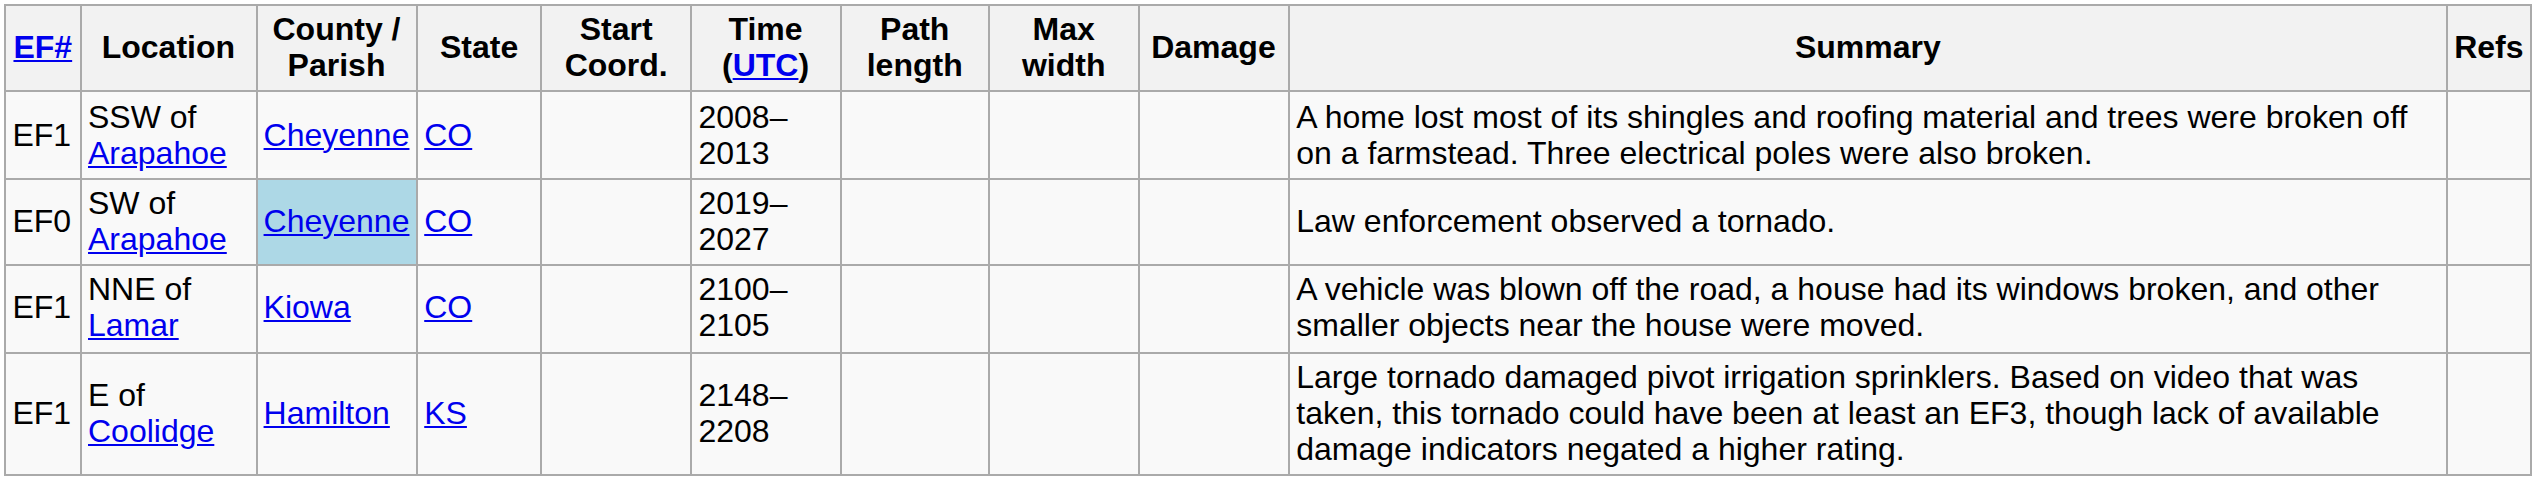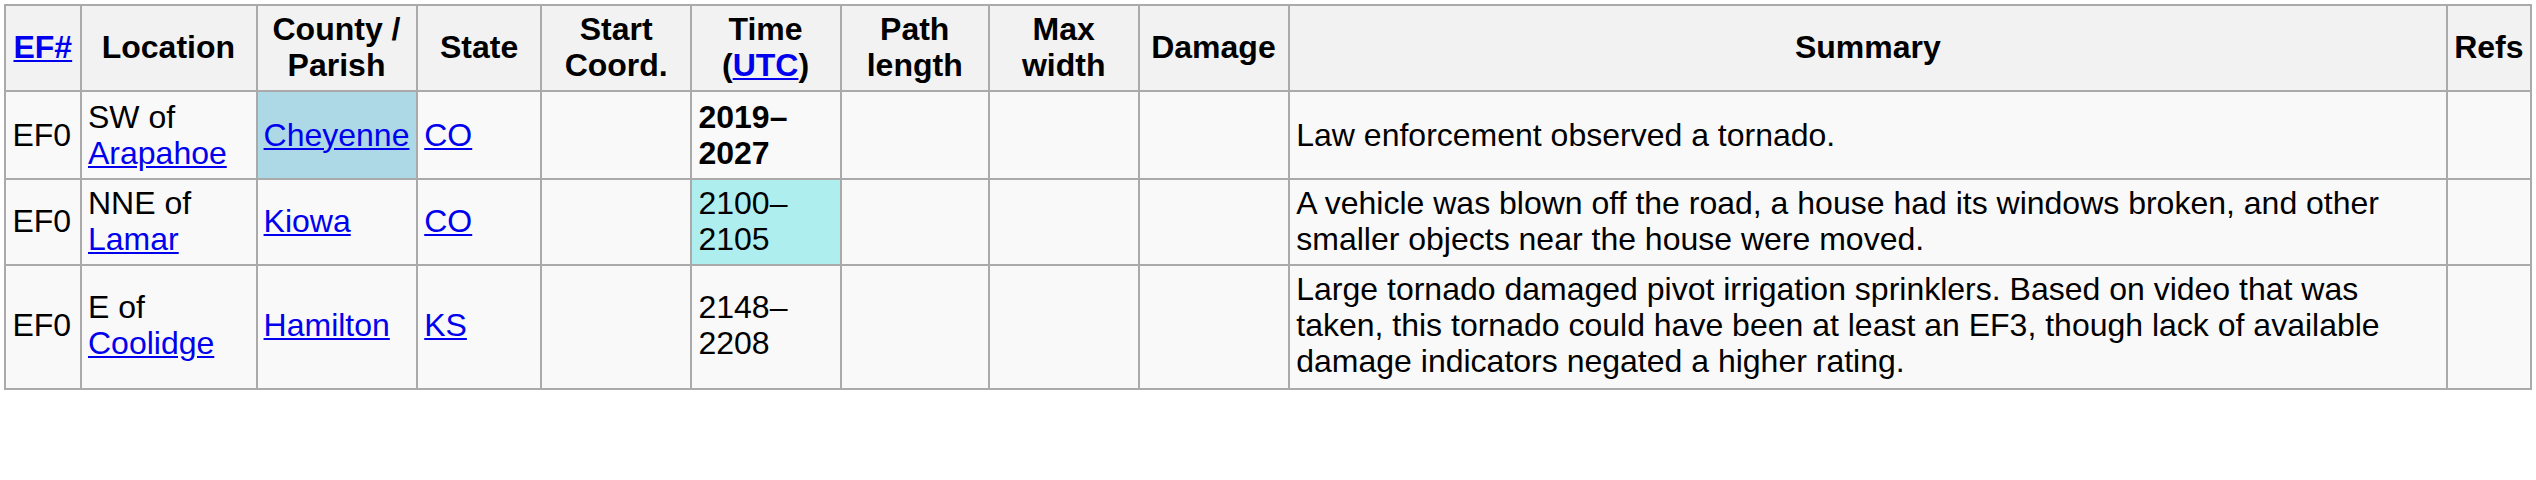- row: (157, 134)
(743, 221) normal -> (743, 134) bold
(42, 308) EF1 -> (42, 221) EF0
(743, 308) no background -> (743, 221) paleturquoise background
(42, 412) EF1 -> (42, 326) EF0
